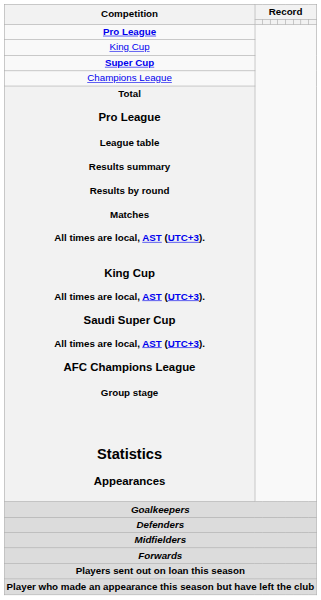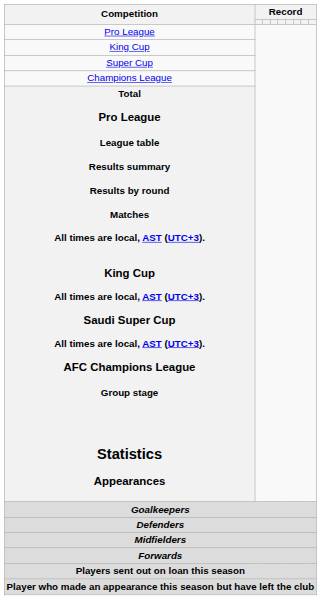(130, 32) bold -> (130, 32) normal
(130, 63) bold -> (130, 63) normal
